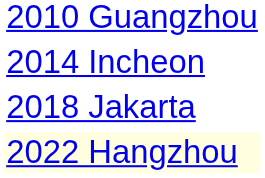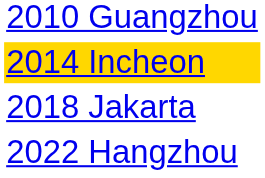(106, 62) no background -> (106, 62) gold background
(122, 152) lightyellow background -> (122, 152) no background
